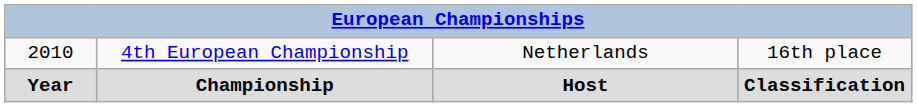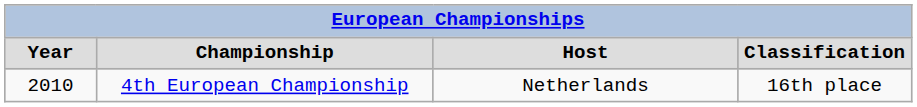rows swapped: (50, 85) <-> (50, 53)
